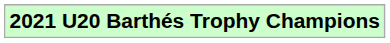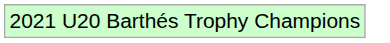(195, 21) bold -> (185, 21) normal
